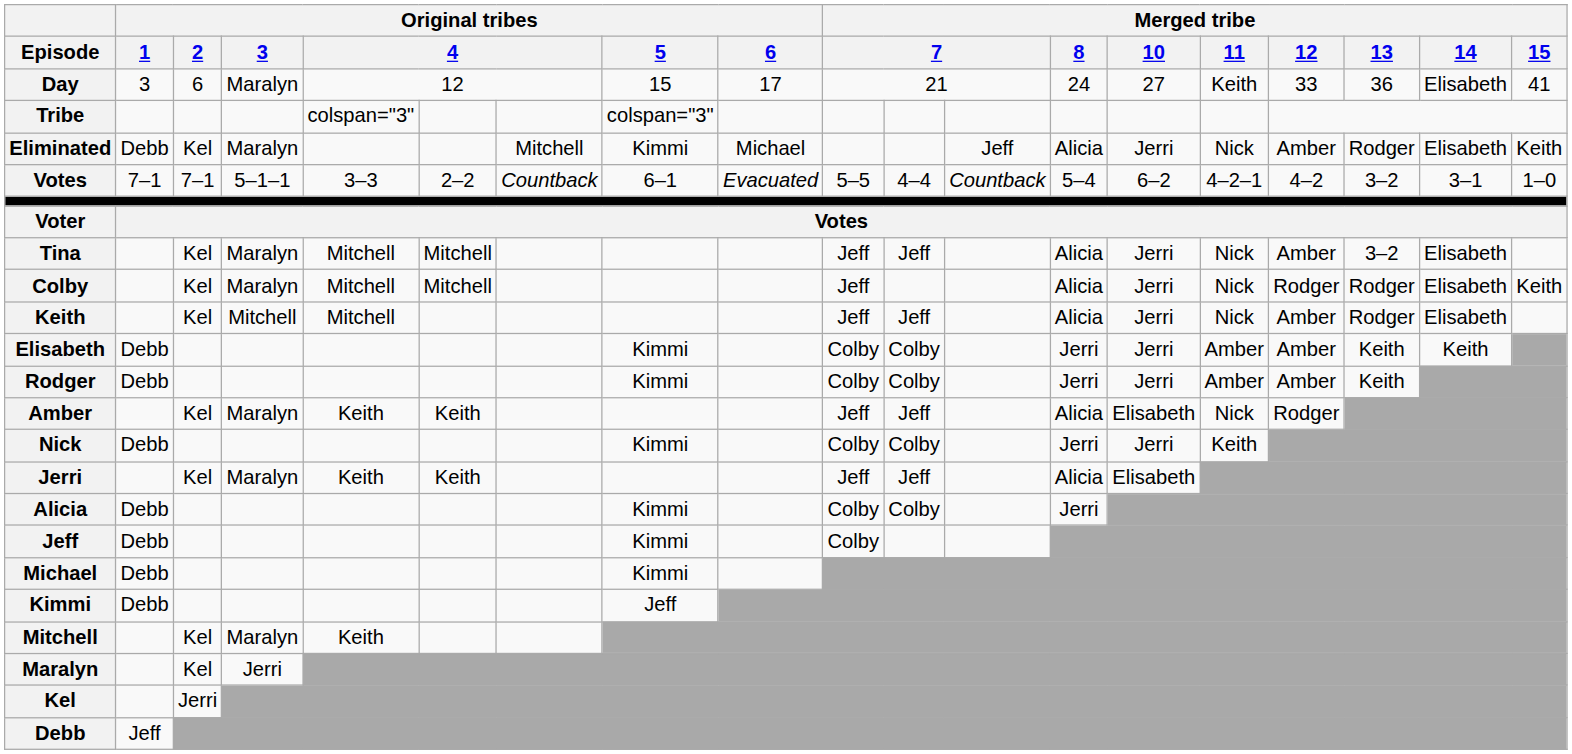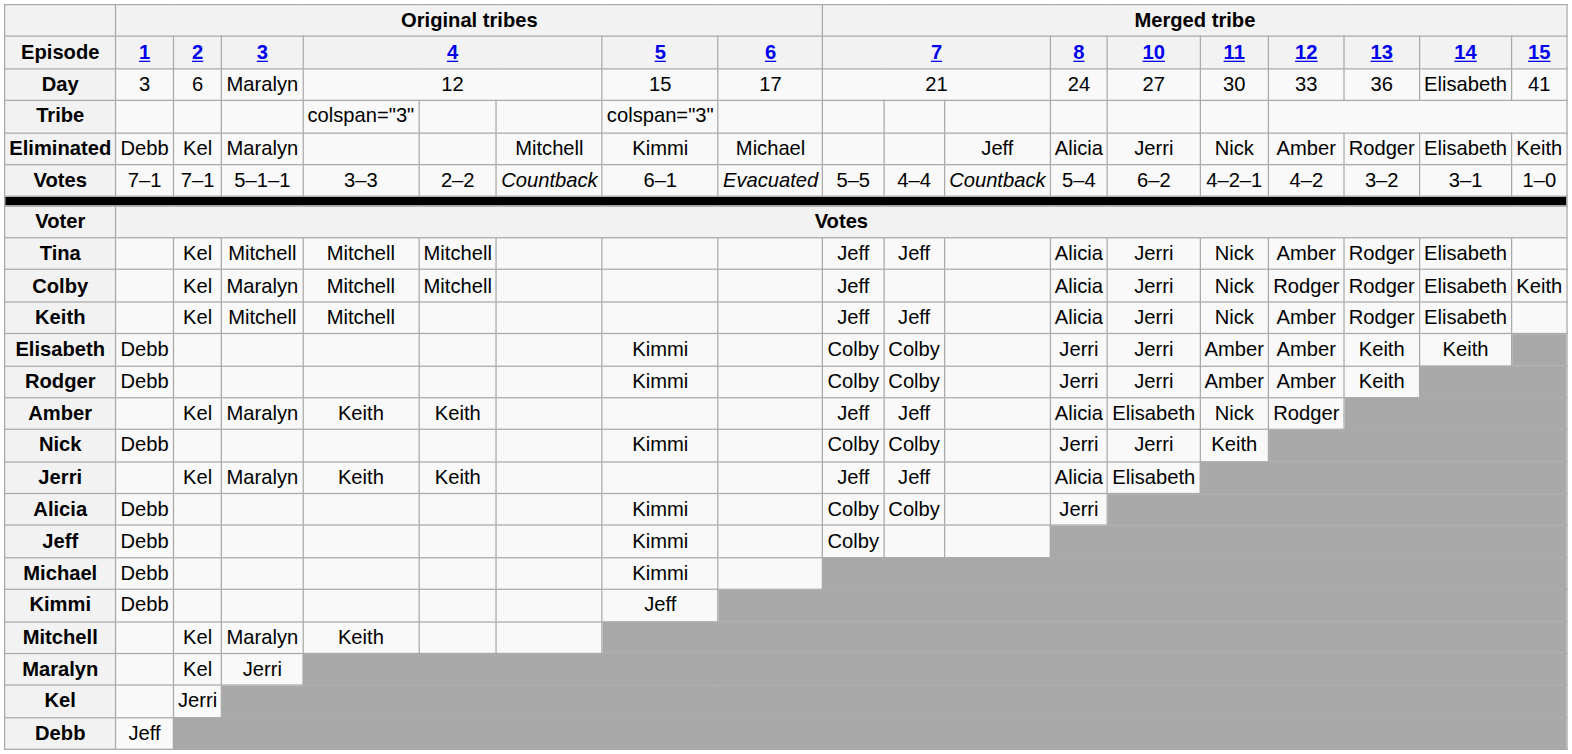(1234, 84) Keith -> (1234, 84) 30
(262, 253) Maralyn -> (262, 253) Mitchell
(1382, 253) 3–2 -> (1382, 253) Rodger
